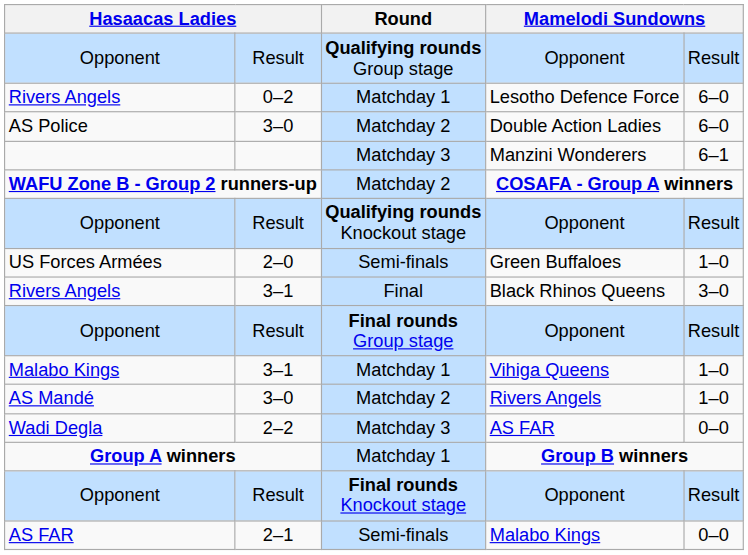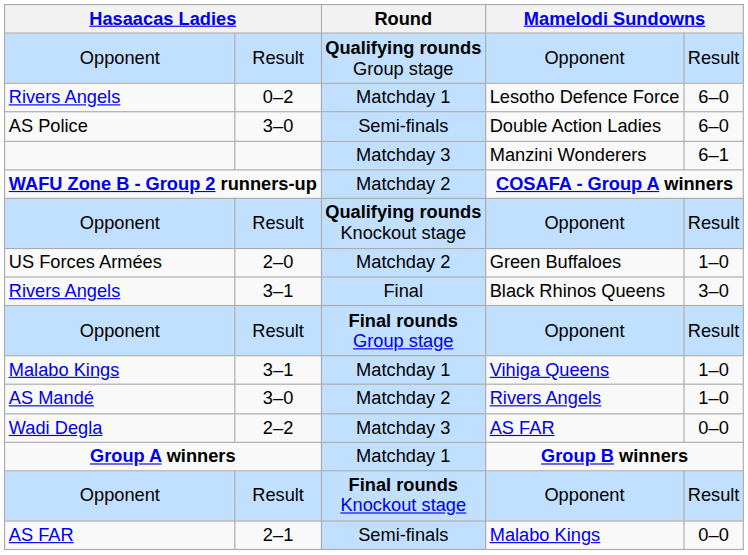(403, 126) Matchday 2 -> (403, 126) Semi-finals
(403, 262) Semi-finals -> (403, 262) Matchday 2
